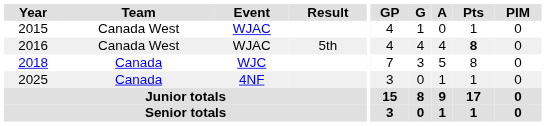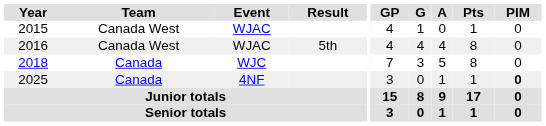(474, 46) bold -> (474, 46) normal
(518, 79) normal -> (518, 79) bold
